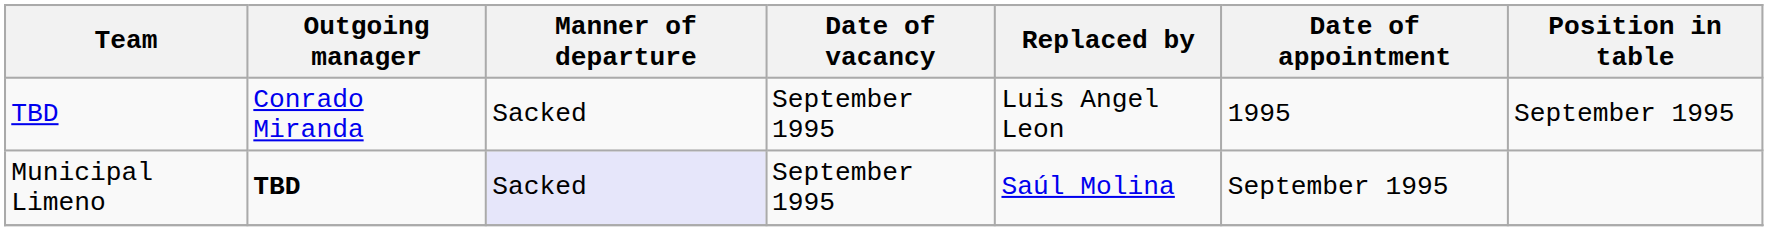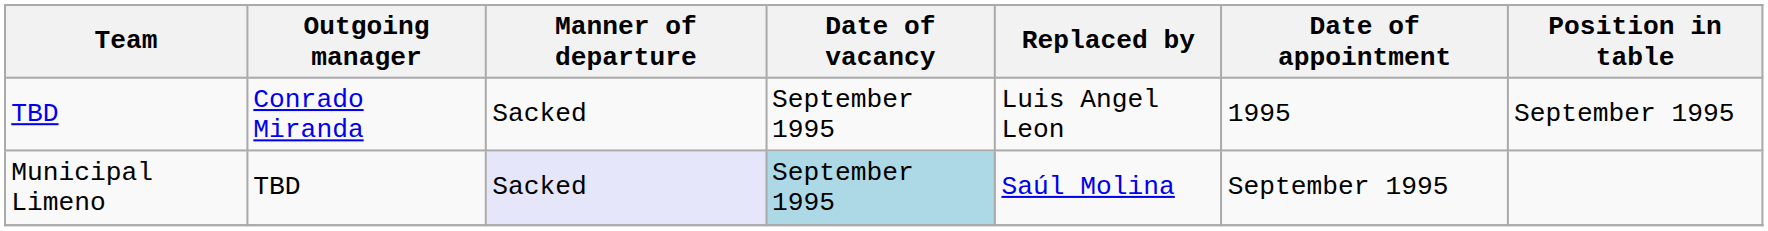(277, 188) bold -> (277, 188) normal
(843, 188) no background -> (843, 188) lightblue background
